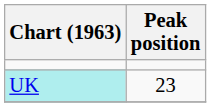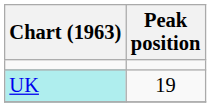(166, 85) 23 -> (166, 85) 19
